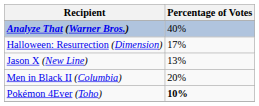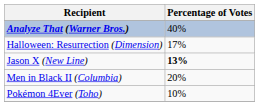(177, 61) normal -> (177, 61) bold
(177, 93) bold -> (177, 93) normal
